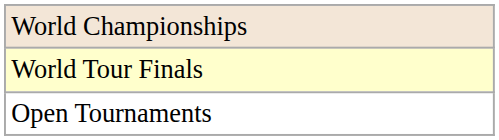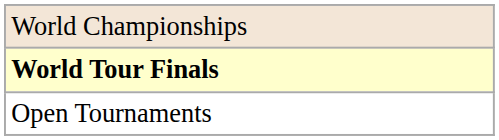(107, 69) normal -> (115, 69) bold
